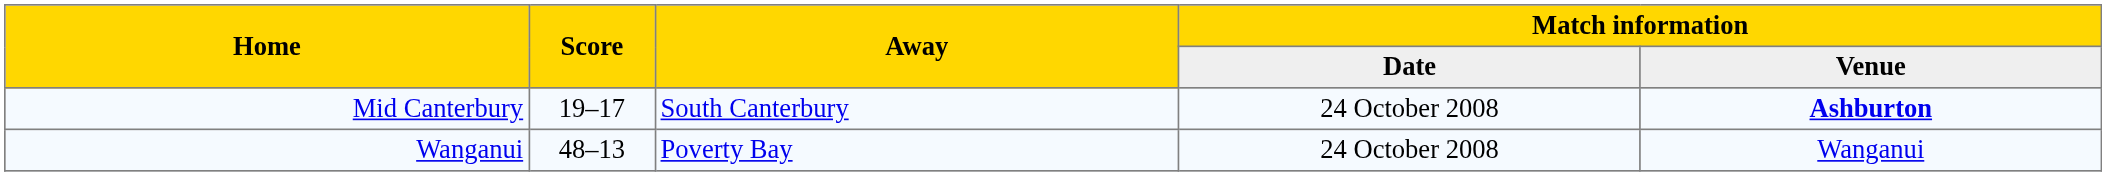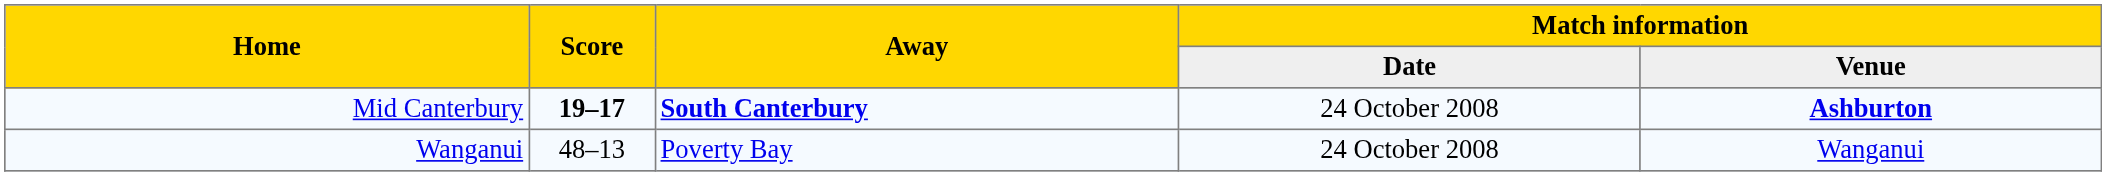(592, 108) normal -> (592, 108) bold
(755, 108) normal -> (764, 108) bold
